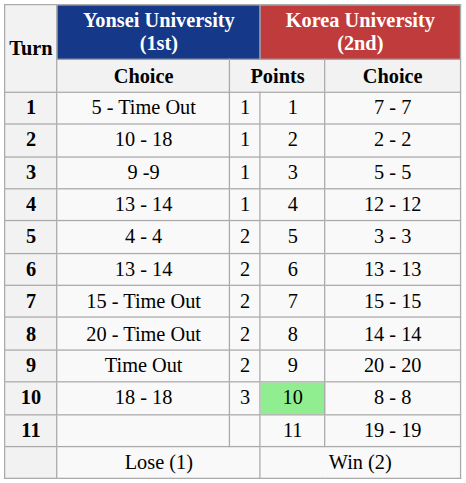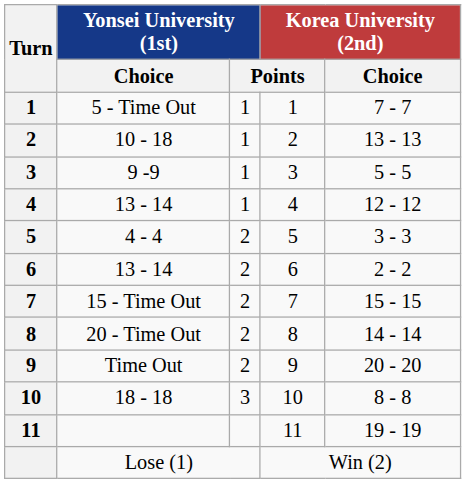(393, 140) 2 - 2 -> (393, 140) 13 - 13
(393, 269) 13 - 13 -> (393, 269) 2 - 2
(293, 397) lightgreen background -> (293, 397) no background
